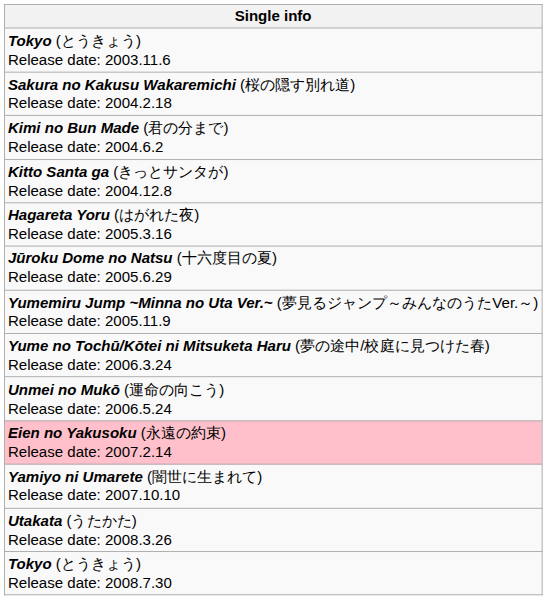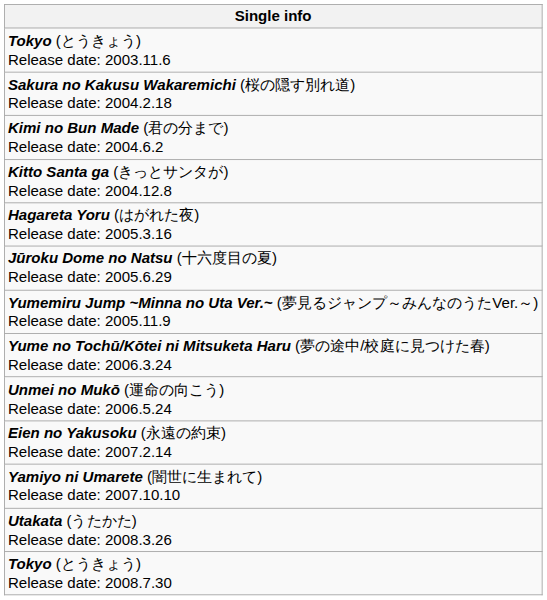(117, 442) pink background -> (117, 442) no background
